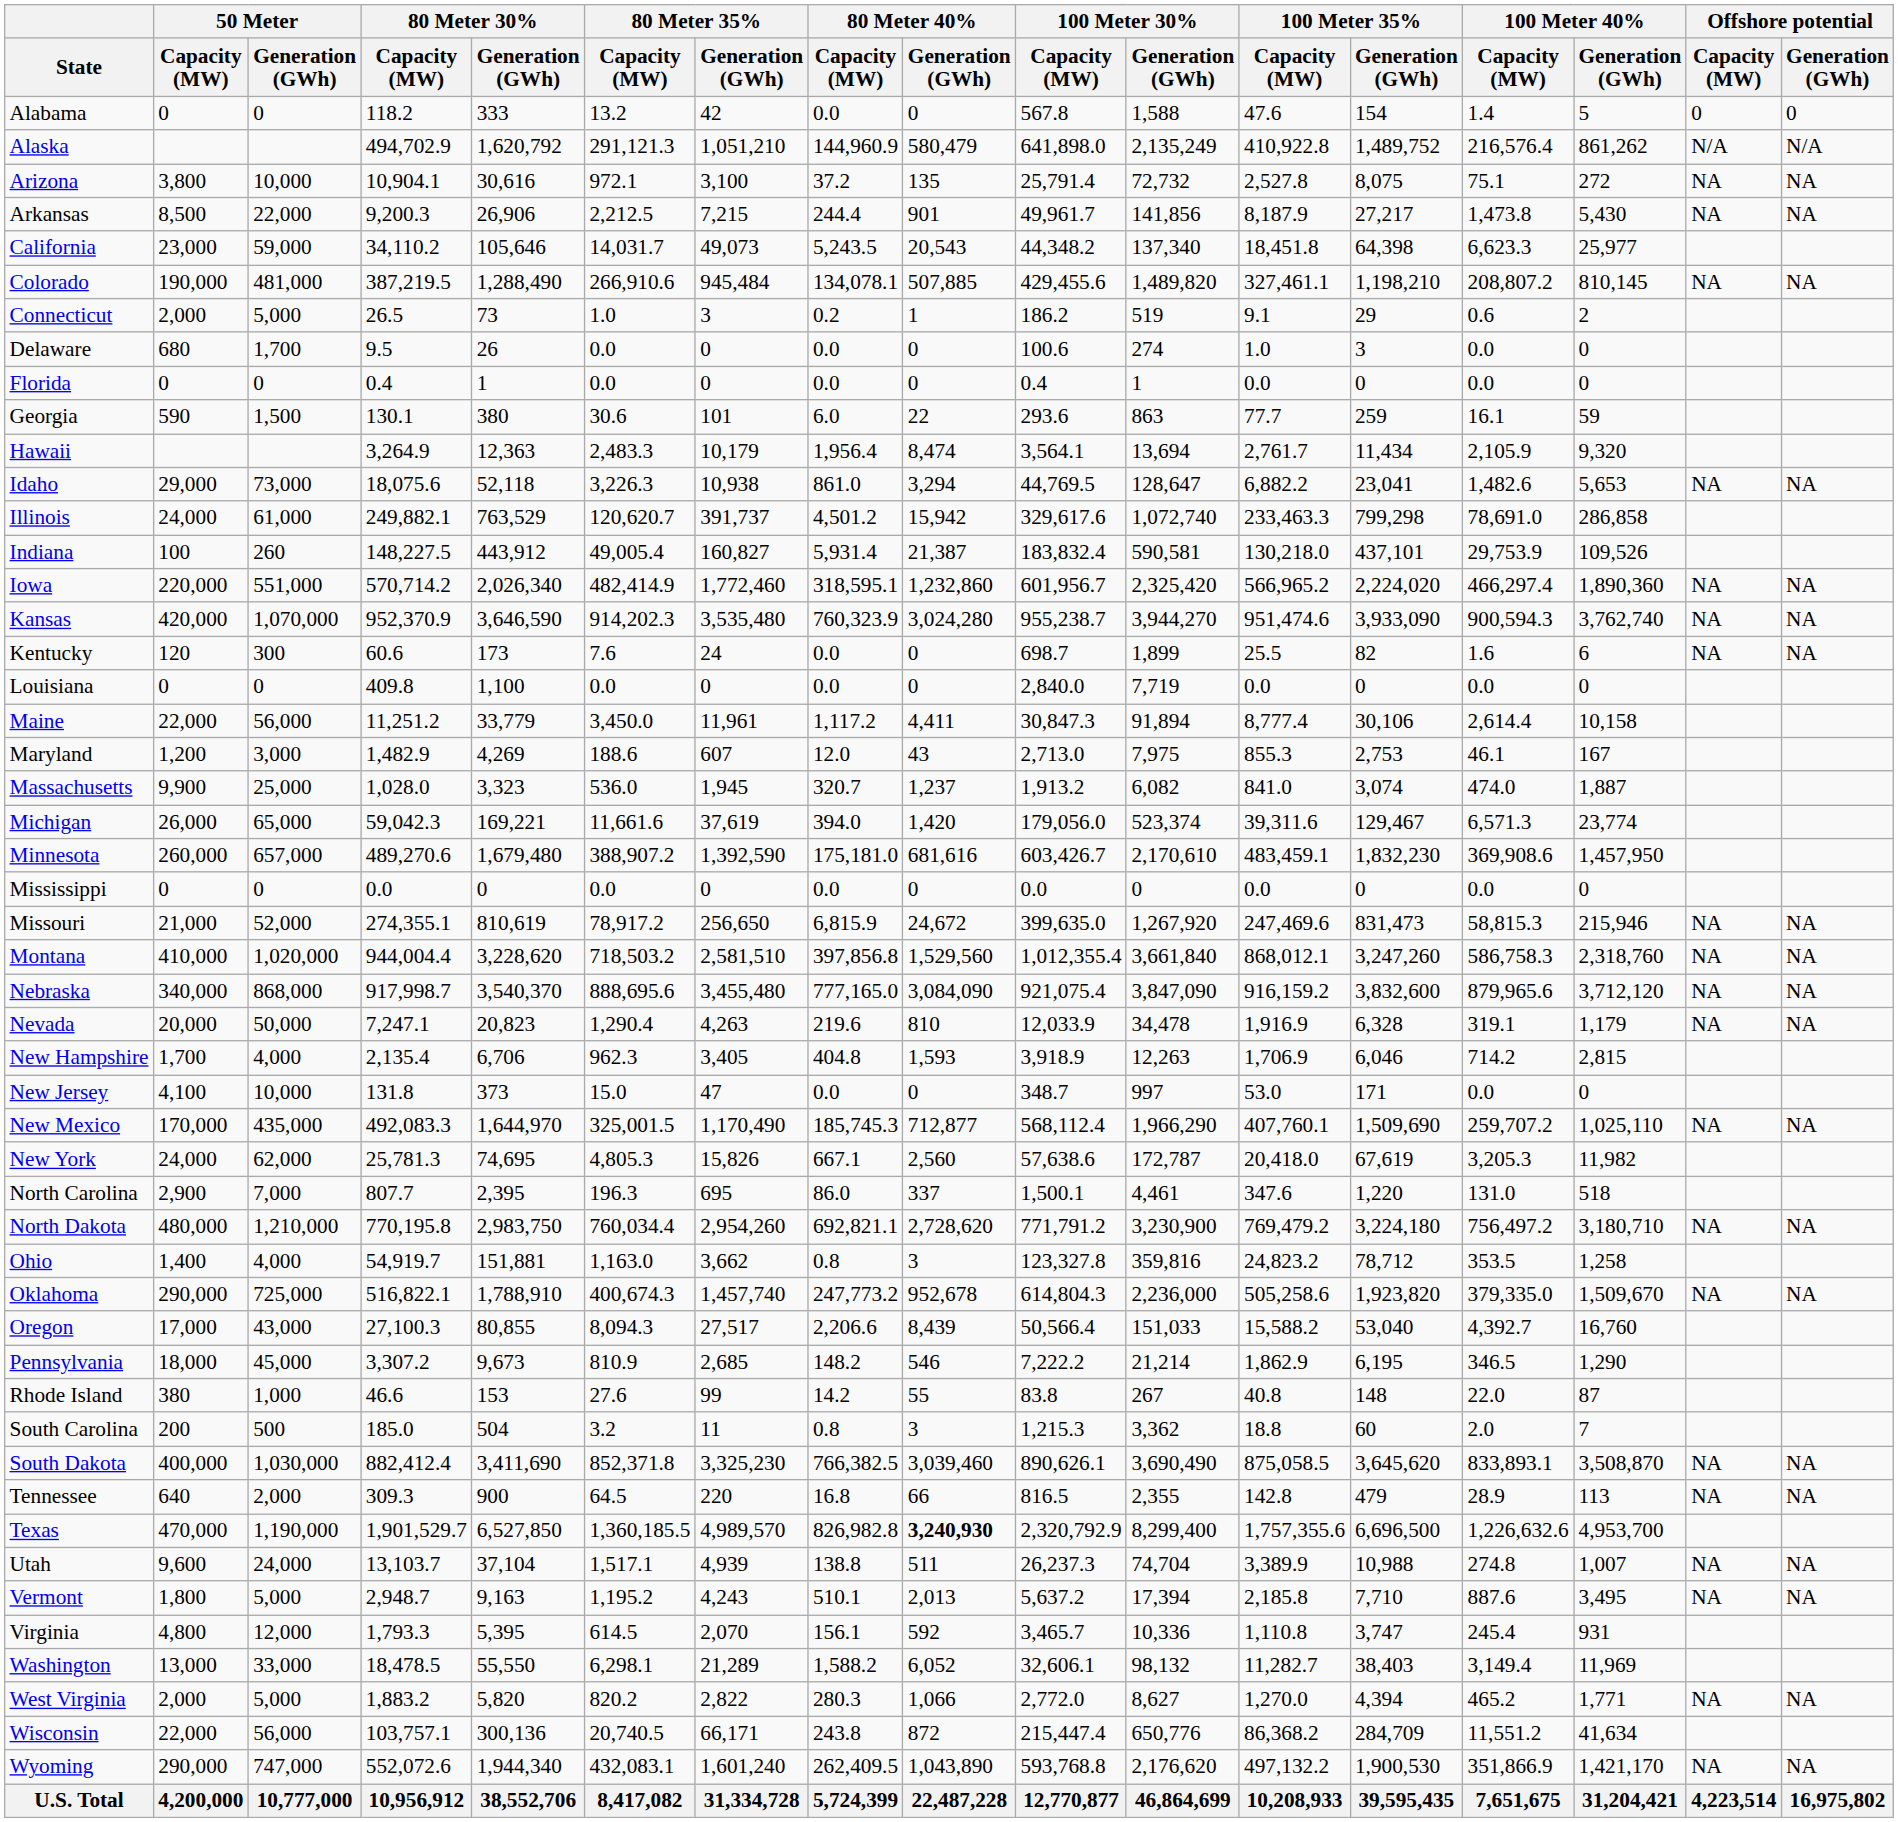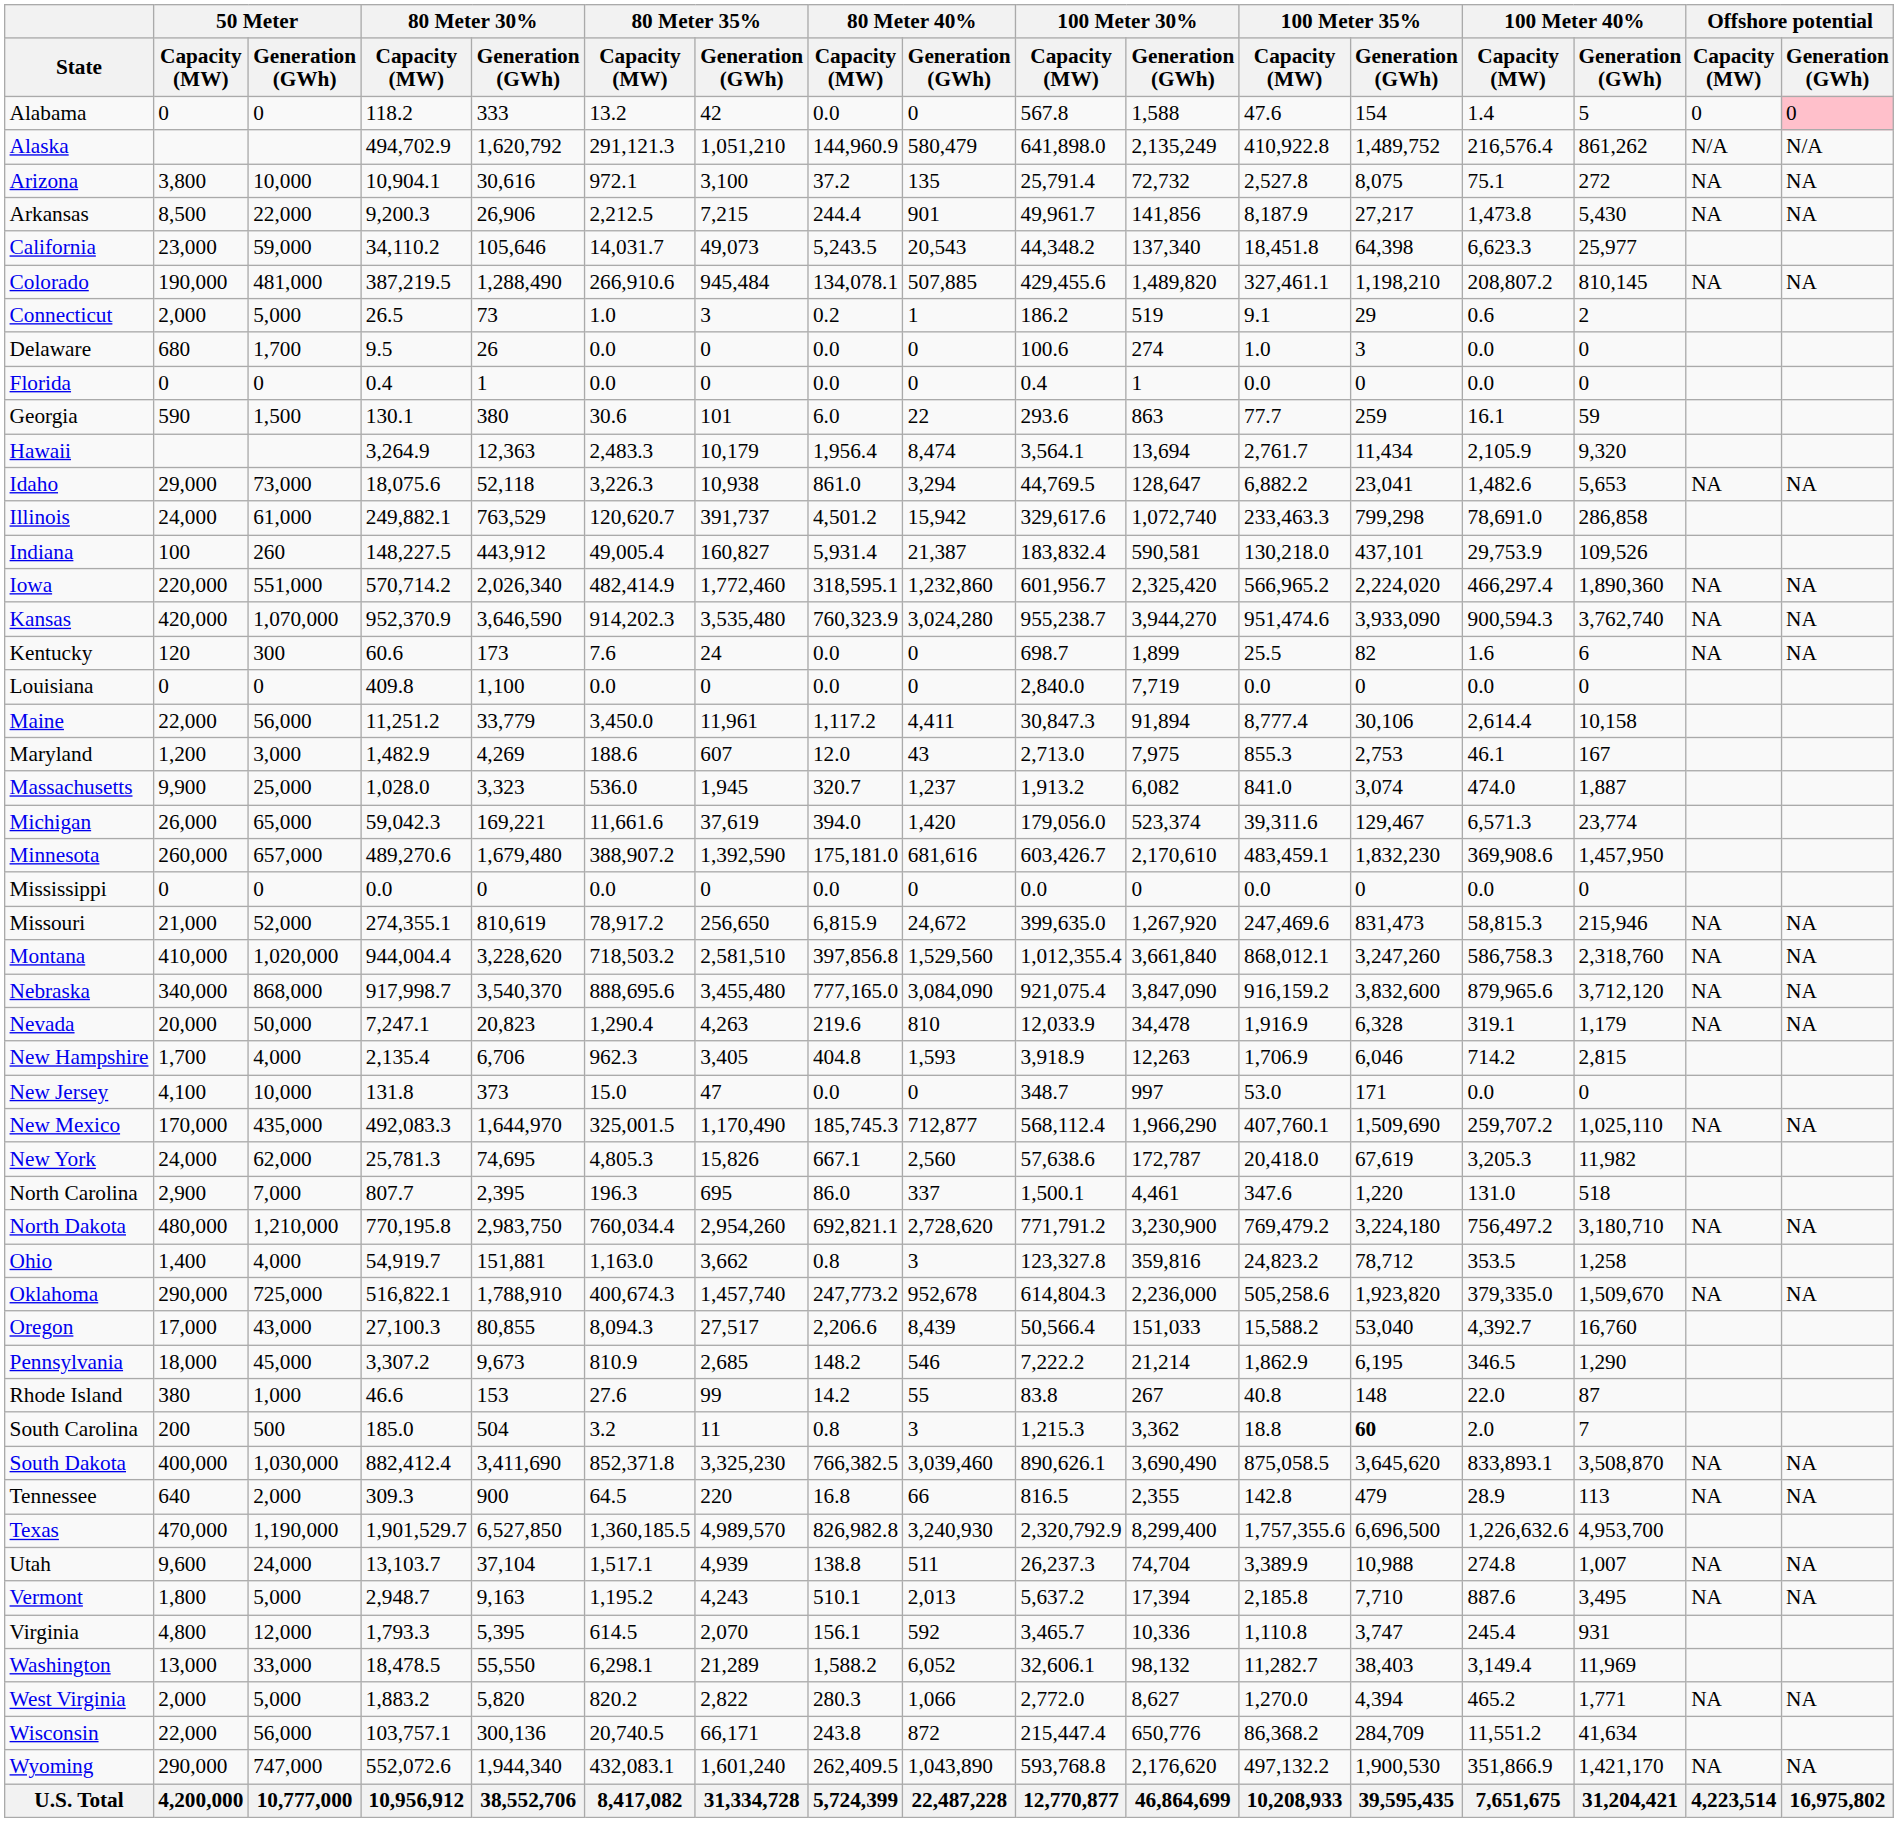(1791, 112) no background -> (1791, 112) pink background
(1366, 1429) normal -> (1366, 1429) bold
(950, 1530) bold -> (950, 1530) normal
